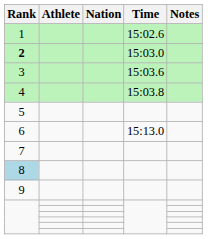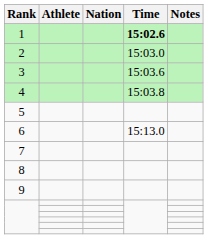(146, 33) normal -> (146, 33) bold
(22, 53) bold -> (22, 53) normal
(22, 170) lightblue background -> (22, 170) no background
